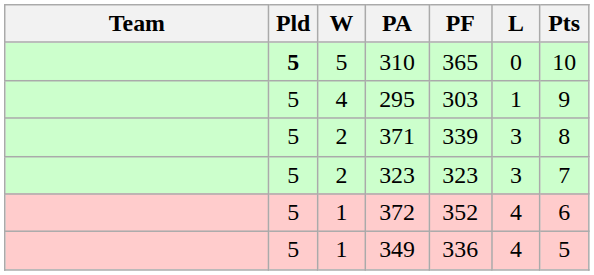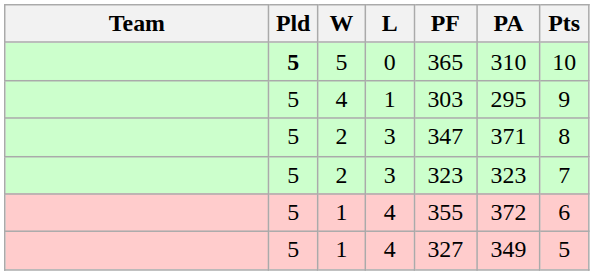columns swapped: (516, 23) <-> (397, 23)
(460, 136) 339 -> (445, 136) 347
(460, 212) 352 -> (445, 212) 355
(460, 250) 336 -> (445, 250) 327
